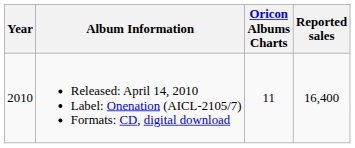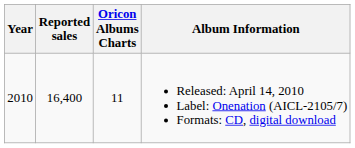columns swapped: (140, 29) <-> (322, 29)
